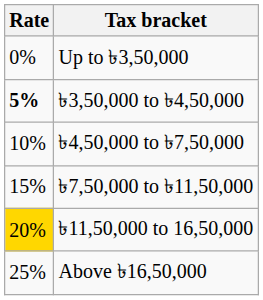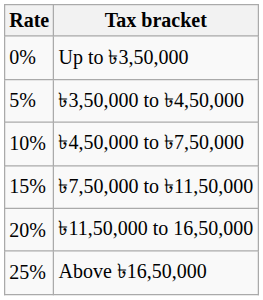(24, 100) bold -> (23, 100) normal
(28, 229) gold background -> (28, 229) no background
